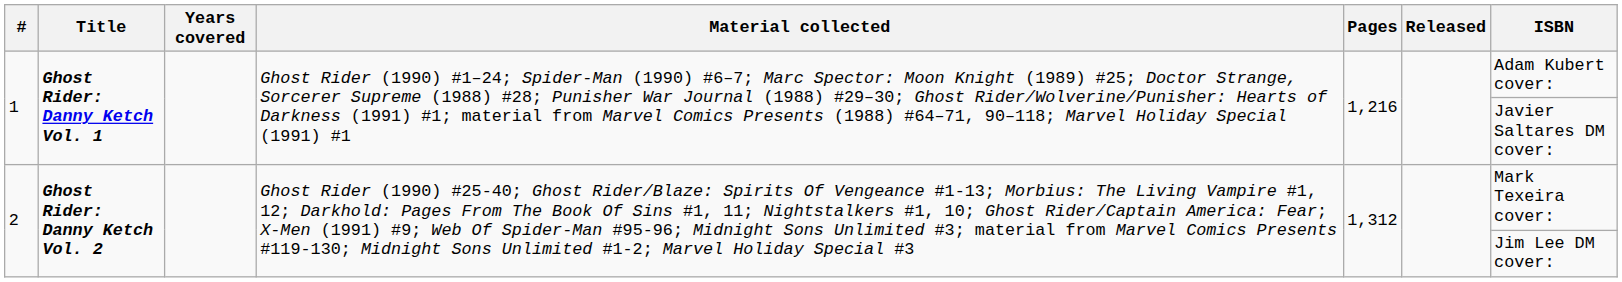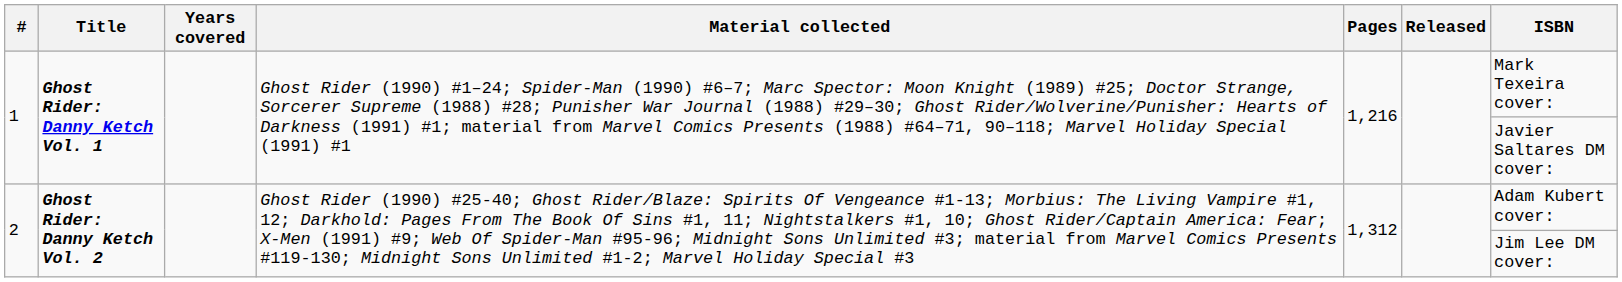(1549, 75) Adam Kubert cover: -> (1529, 84) Mark Texeira cover:
(1529, 197) Mark Texeira cover: -> (1549, 207) Adam Kubert cover:
